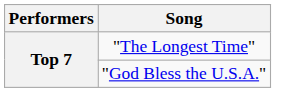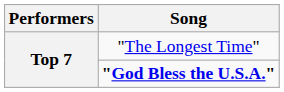(184, 73) normal -> (189, 73) bold
